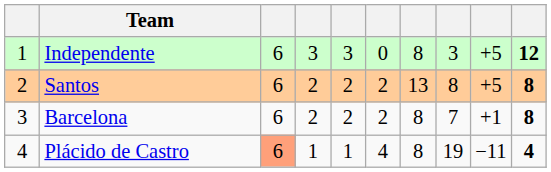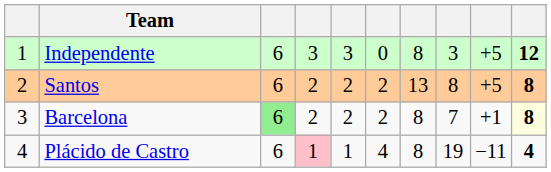(278, 118) no background -> (278, 118) lightgreen background
(529, 118) no background -> (529, 118) lightyellow background
(278, 150) lightsalmon background -> (278, 150) no background
(313, 150) no background -> (313, 150) pink background
